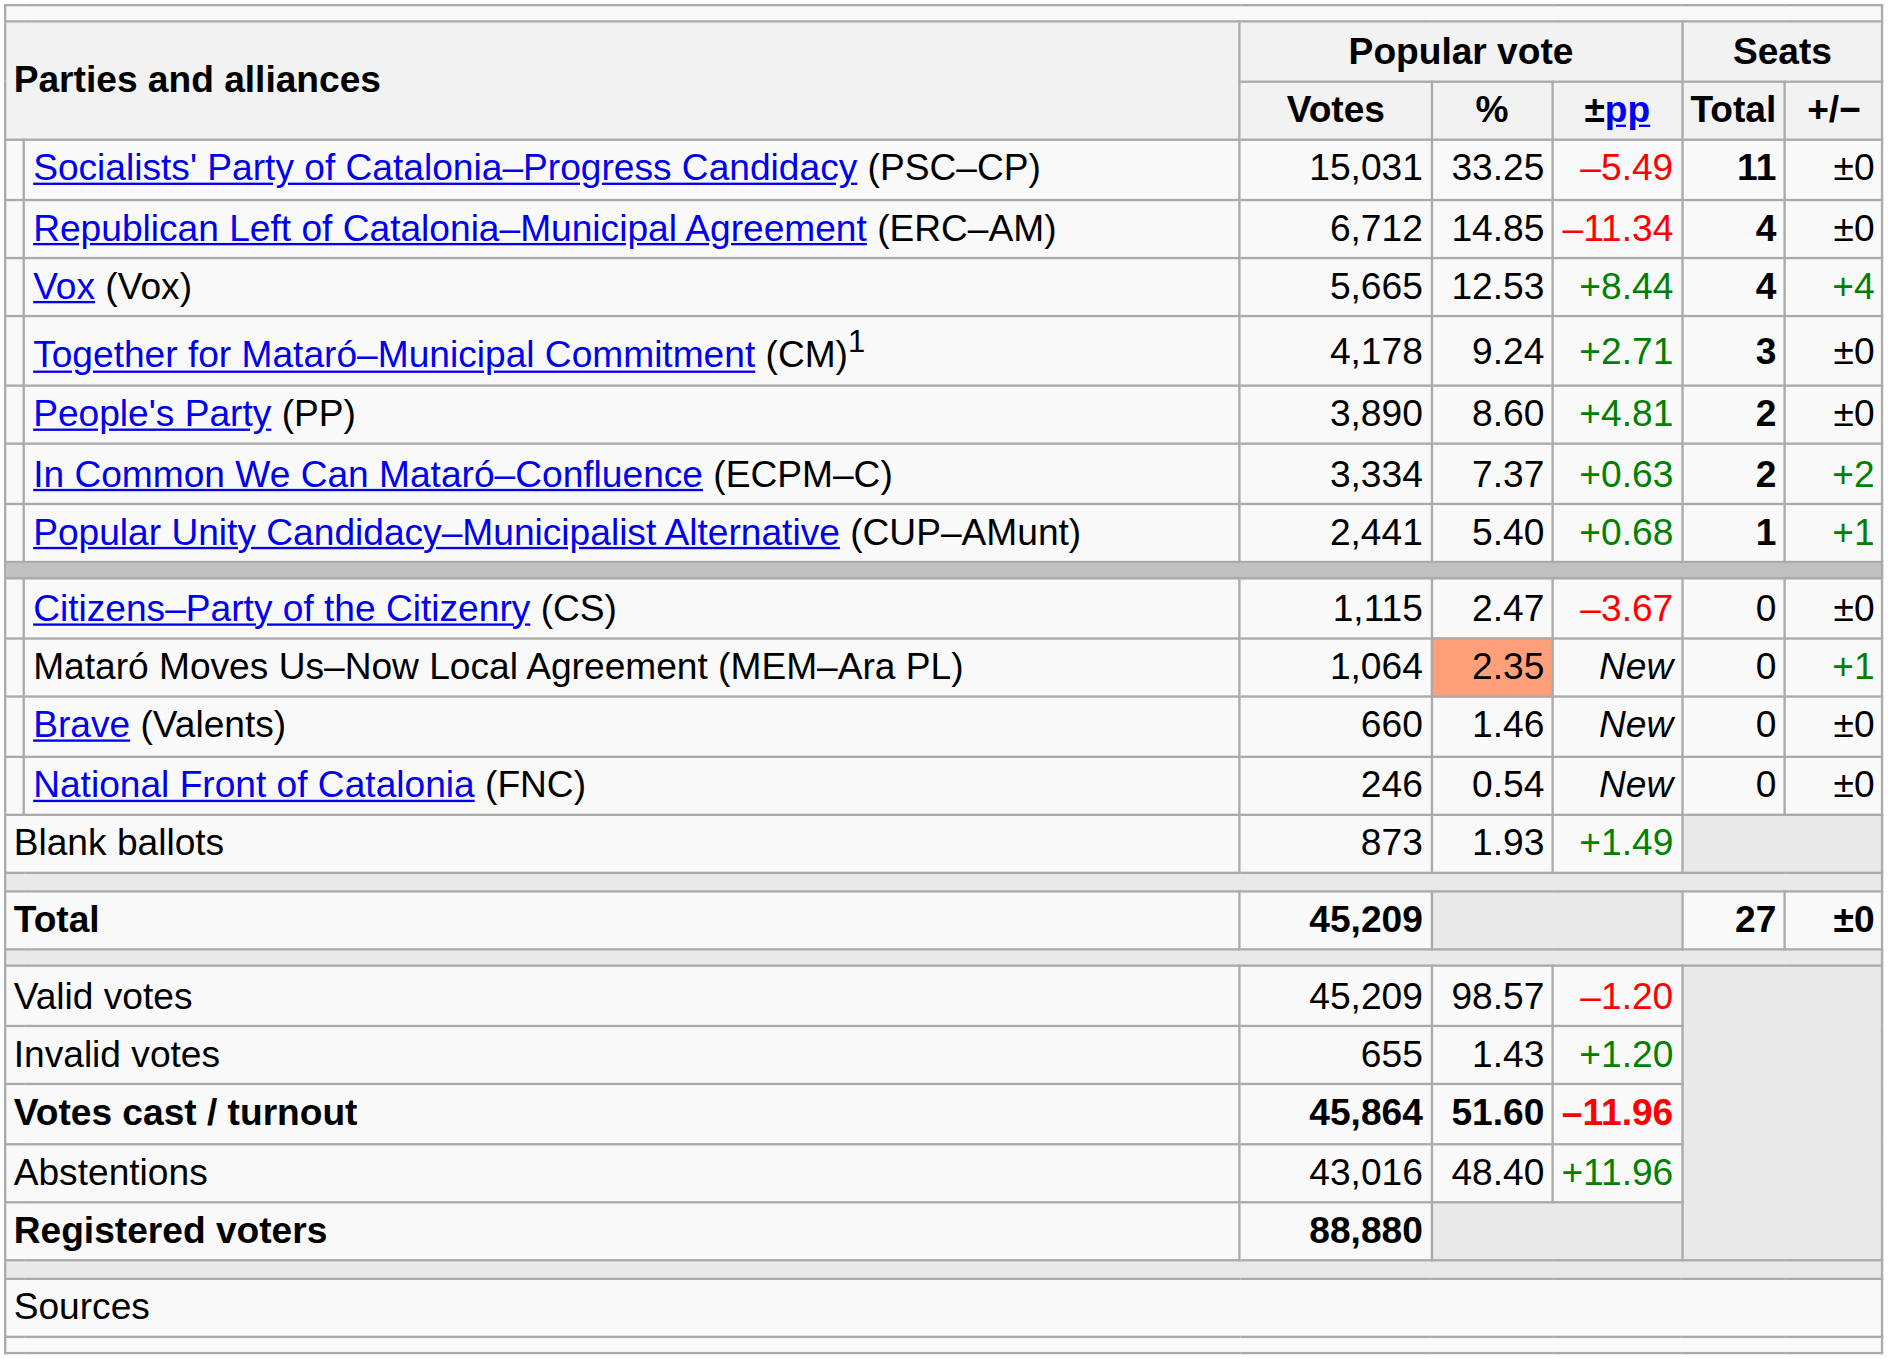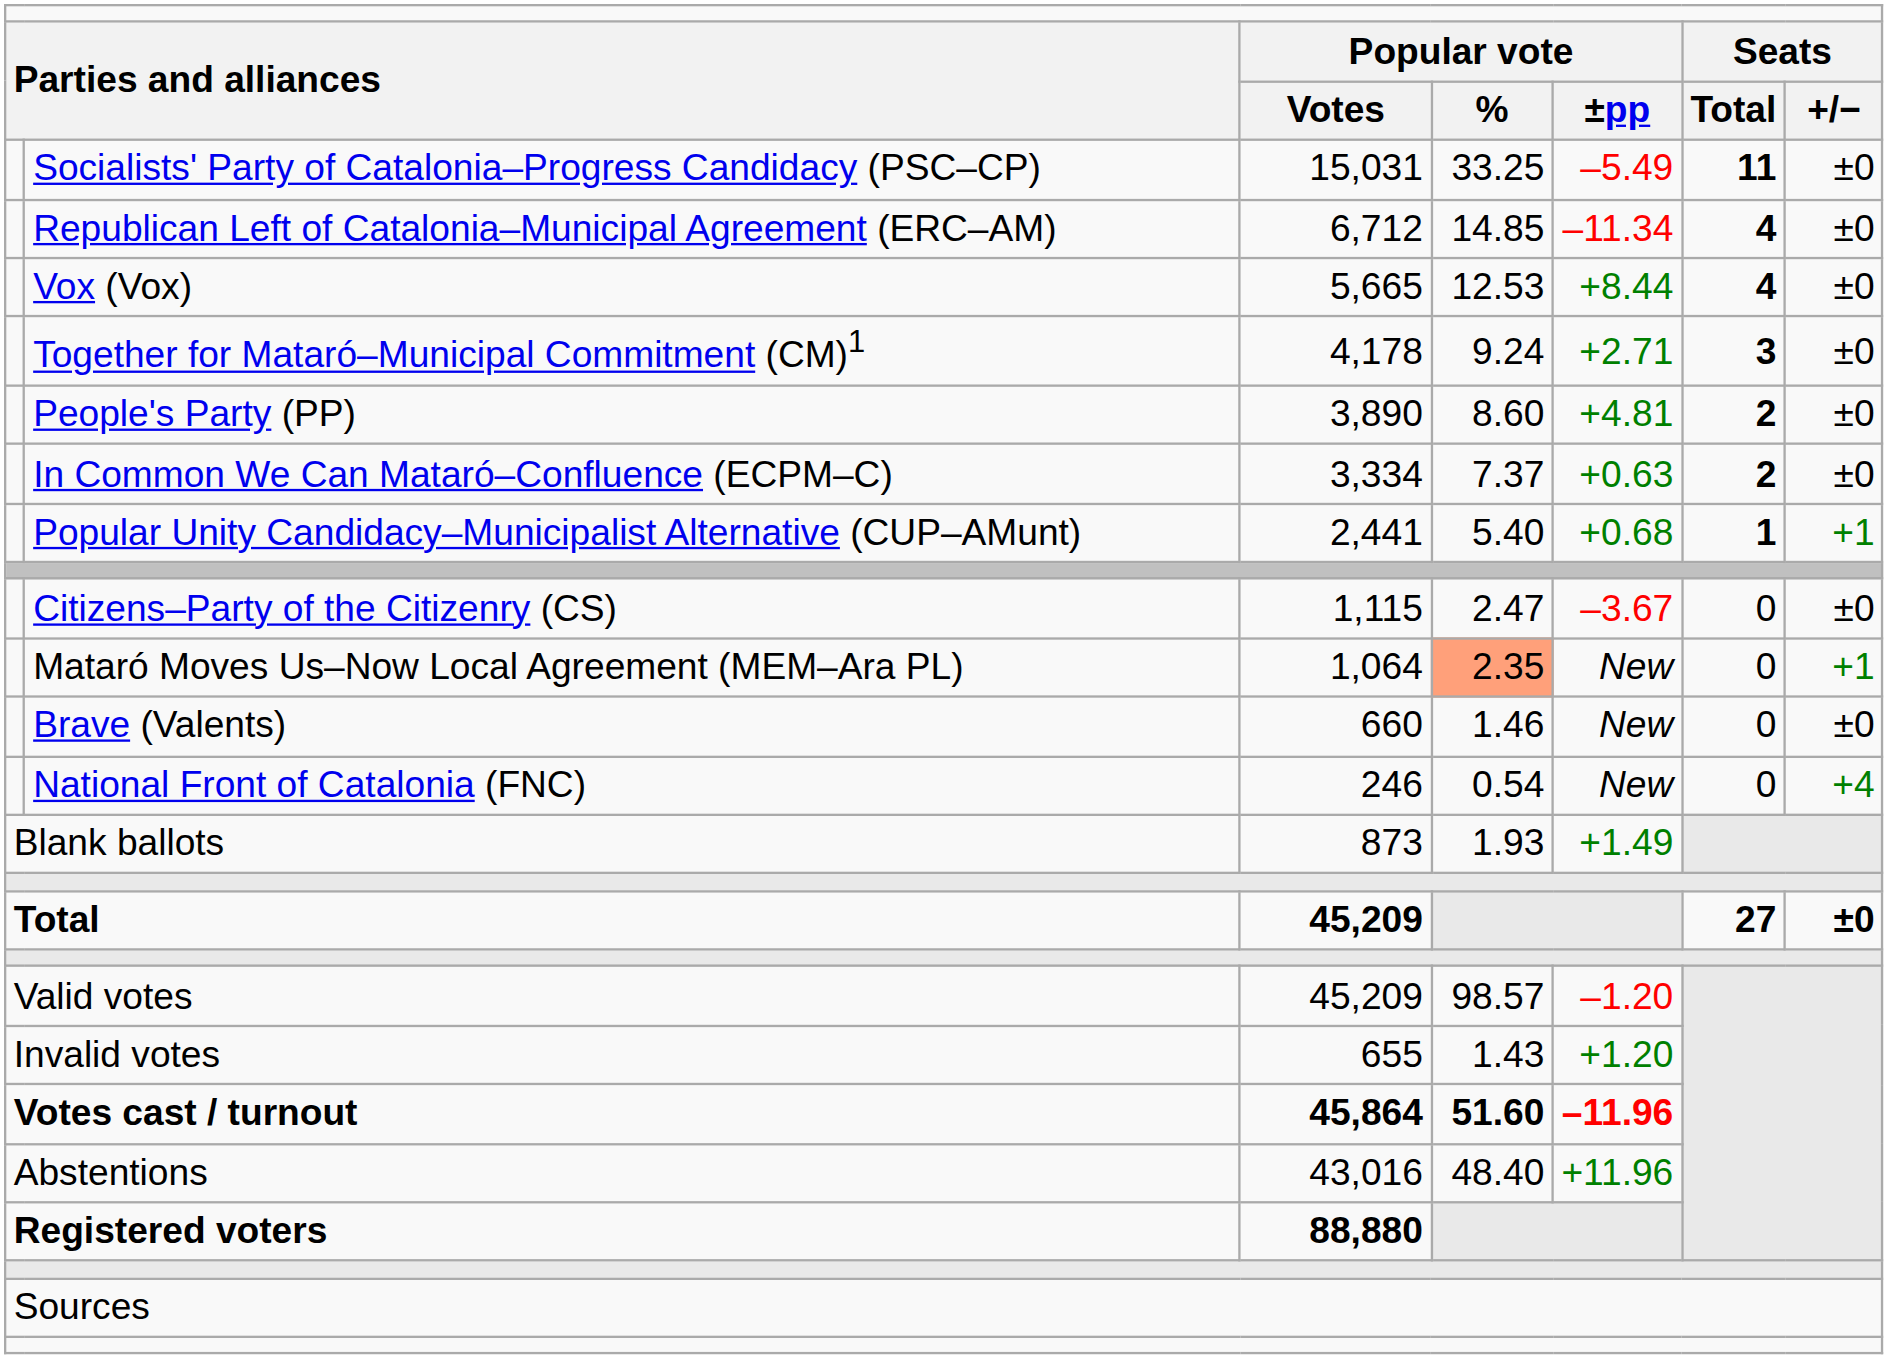(1853, 286) +4 -> (1854, 286) ±0
(1853, 473) +2 -> (1854, 473) ±0
(1854, 784) ±0 -> (1853, 784) +4
